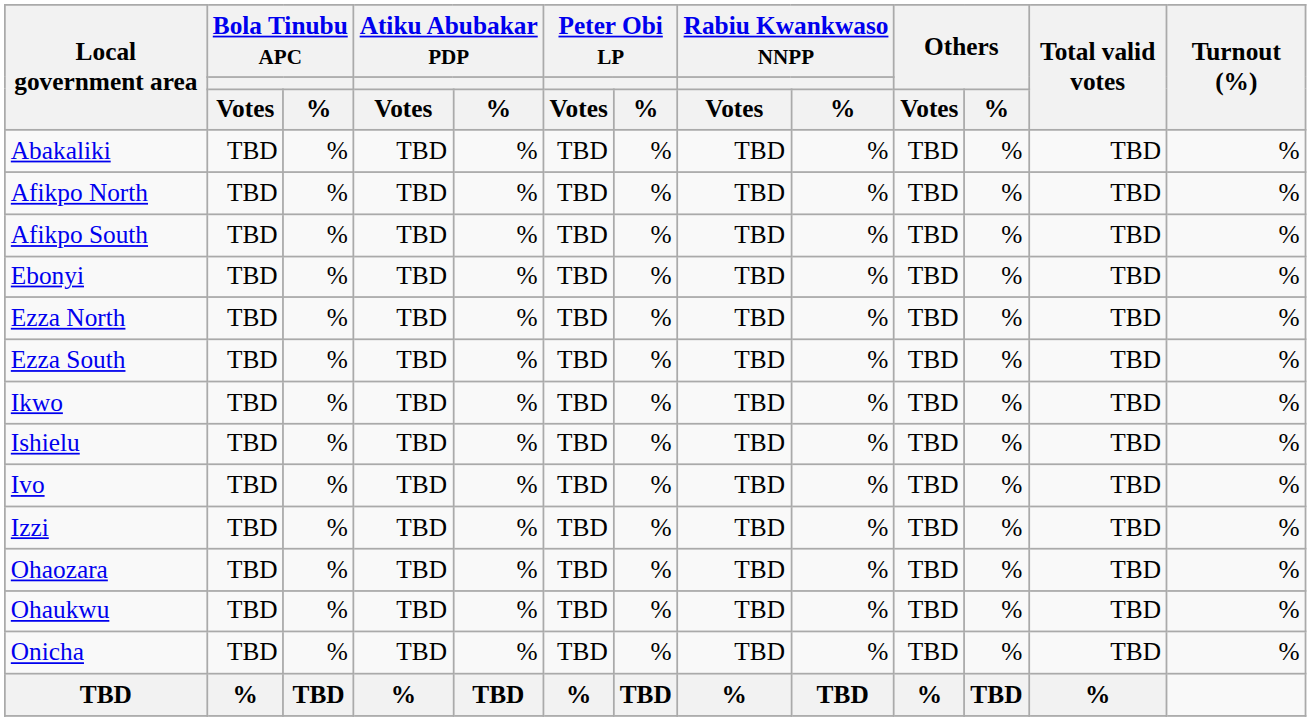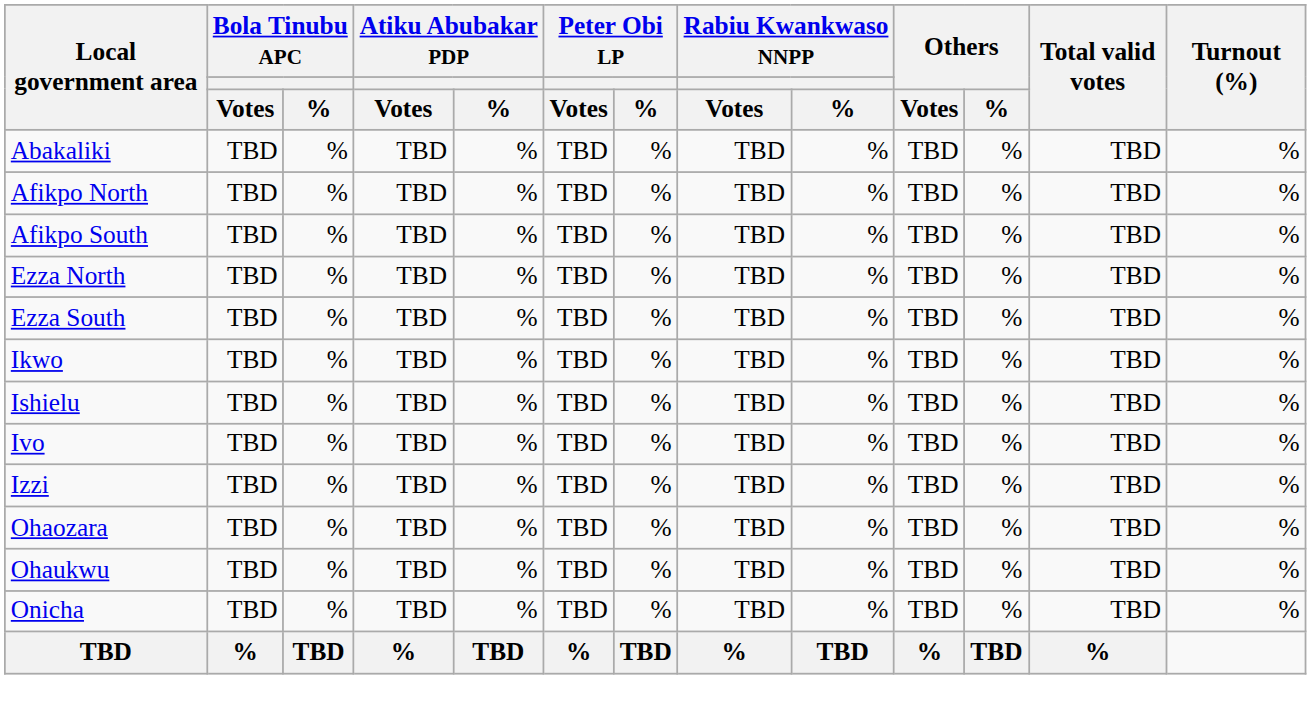- row: (47, 276)
